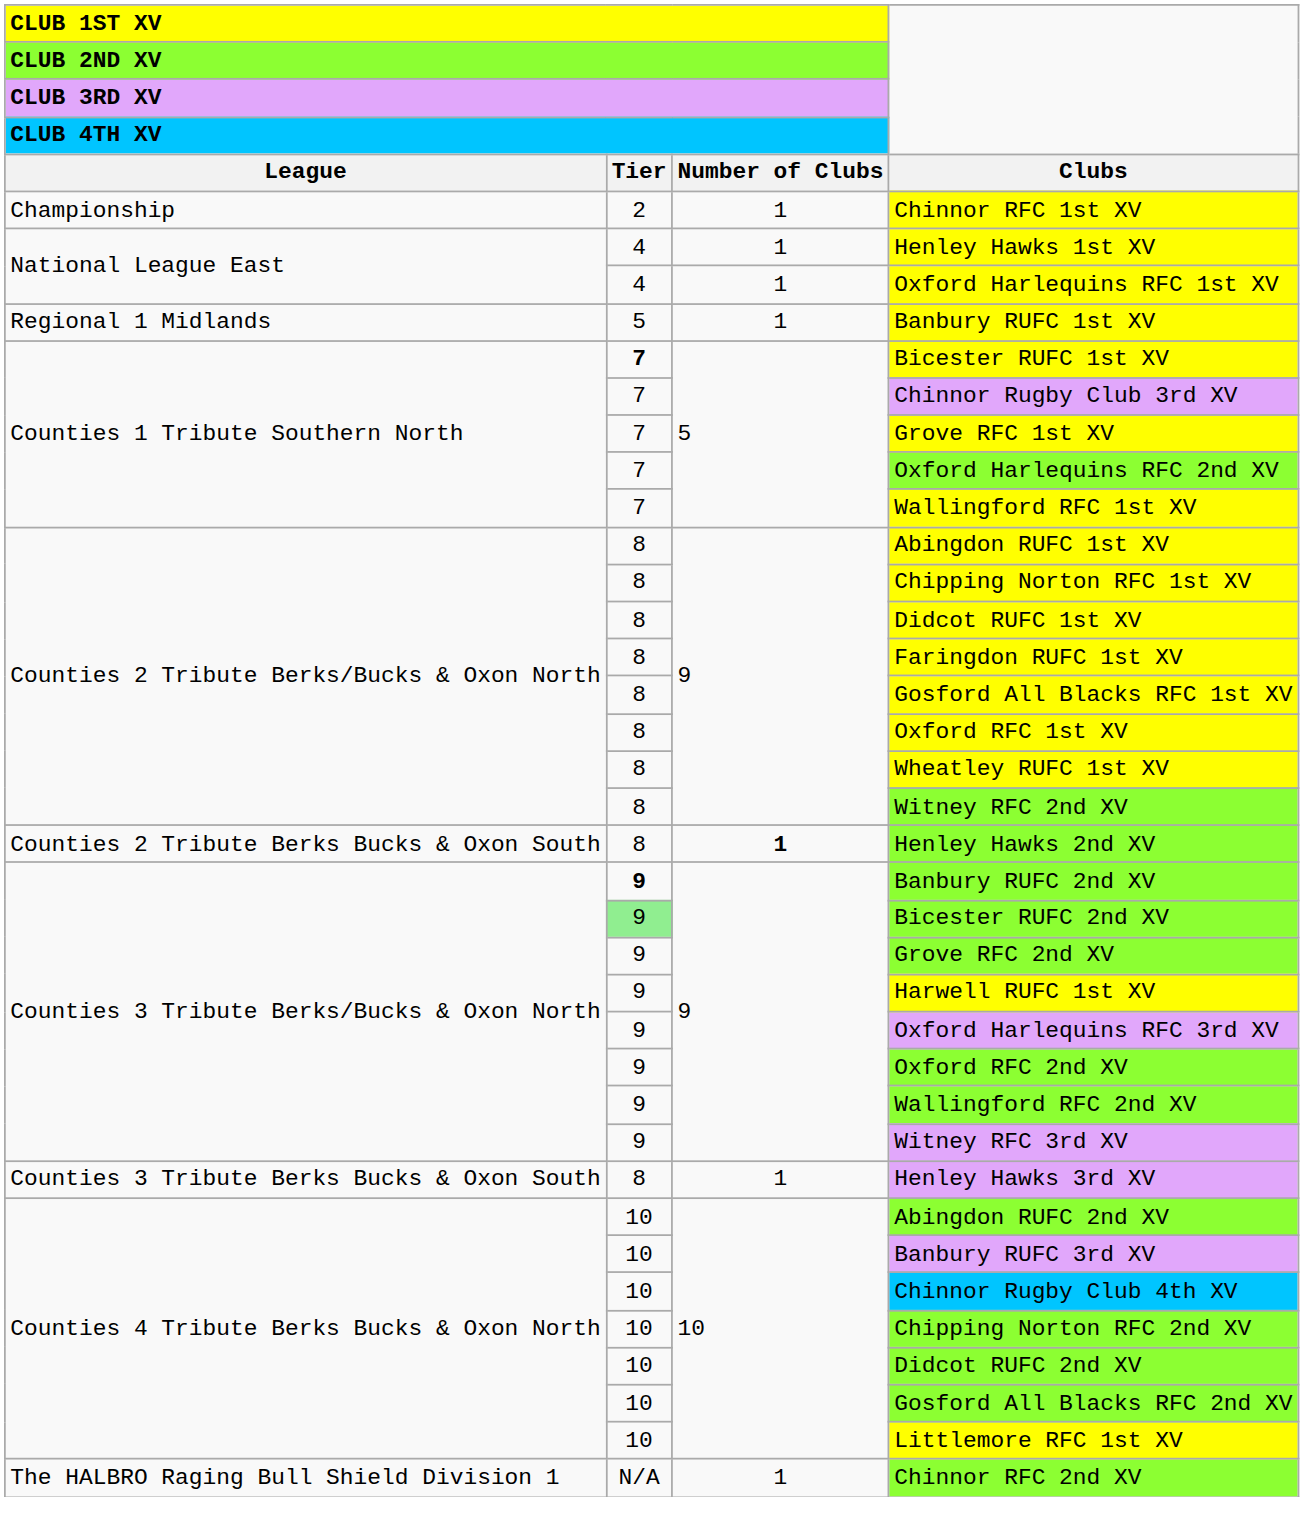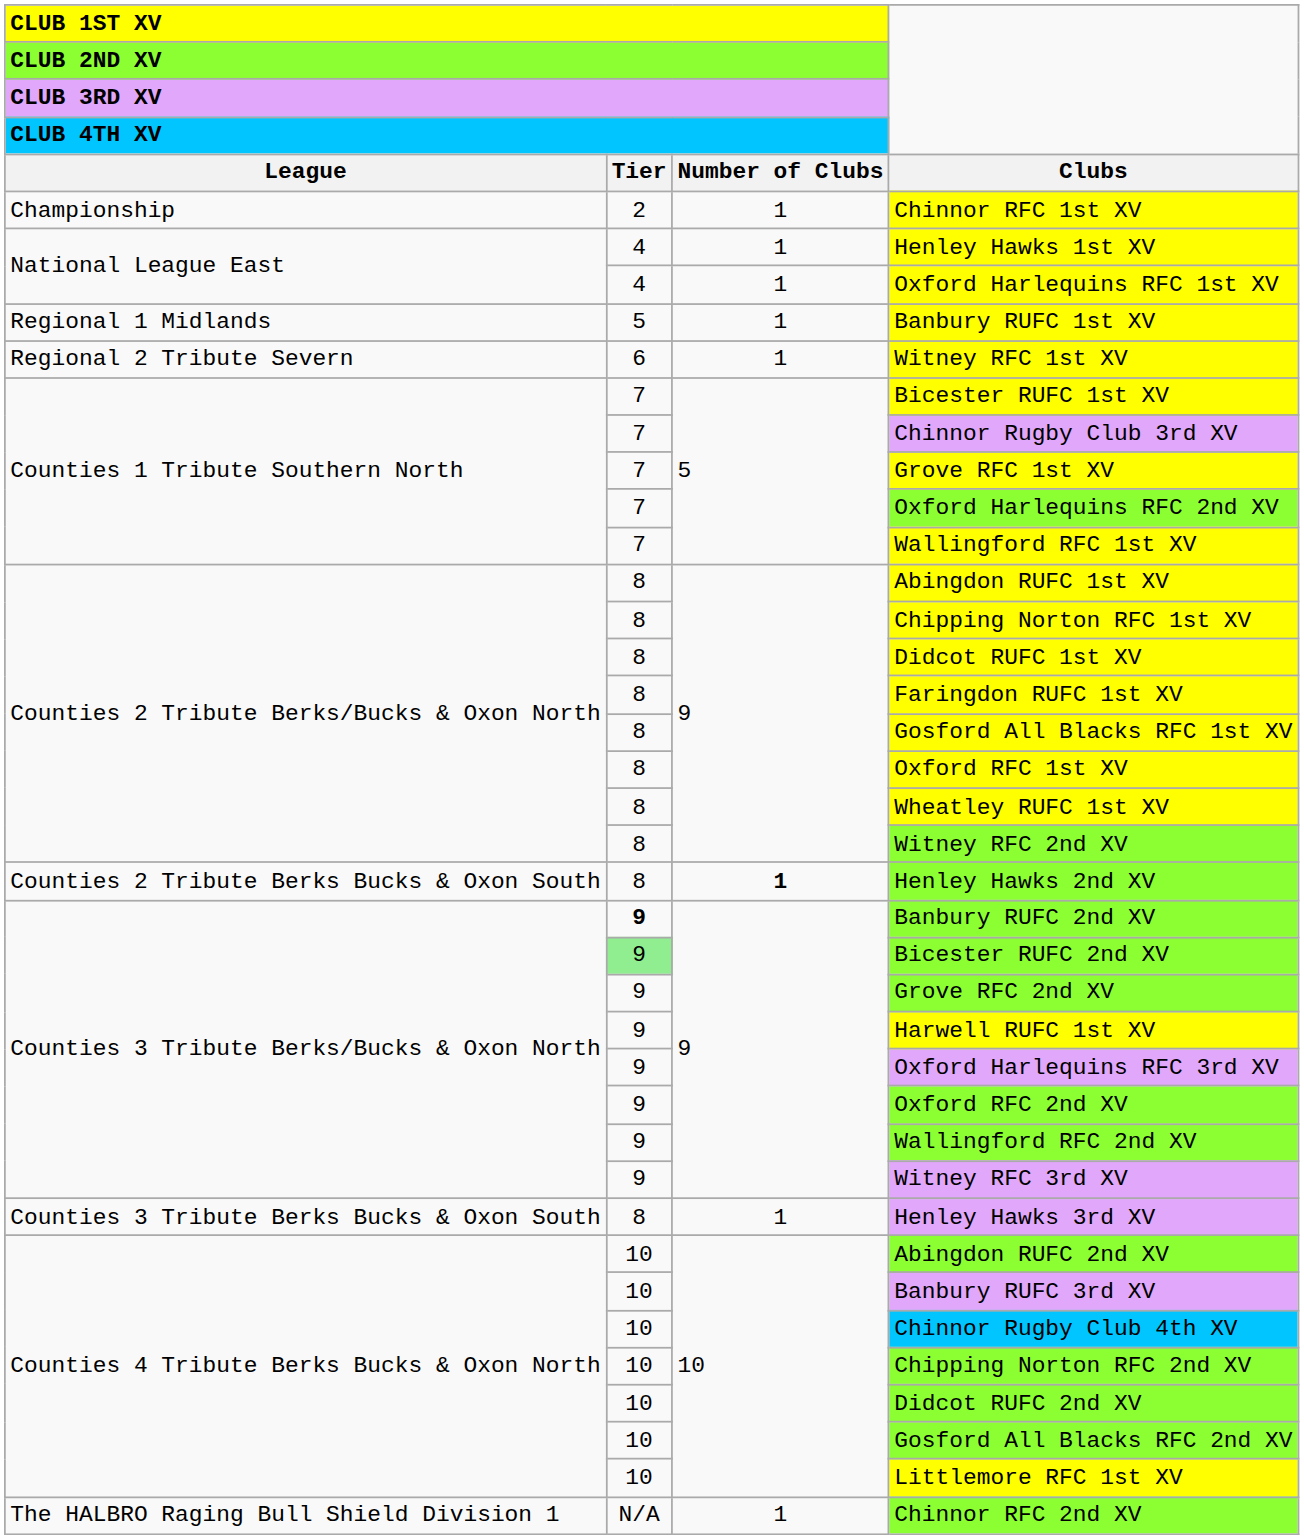+ row: (182, 359)
(639, 359) bold -> (639, 396) normal
